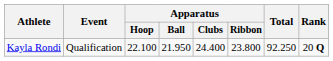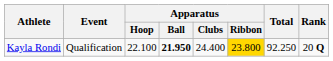(176, 47) normal -> (176, 47) bold
(246, 47) no background -> (246, 47) gold background
